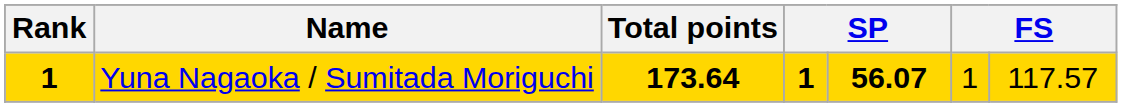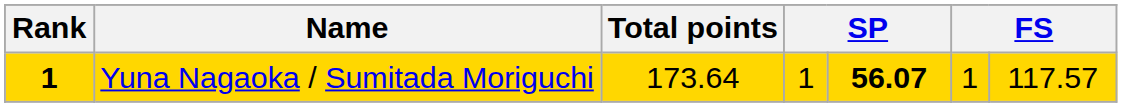(693, 76) bold -> (693, 76) normal
(806, 76) bold -> (806, 76) normal
